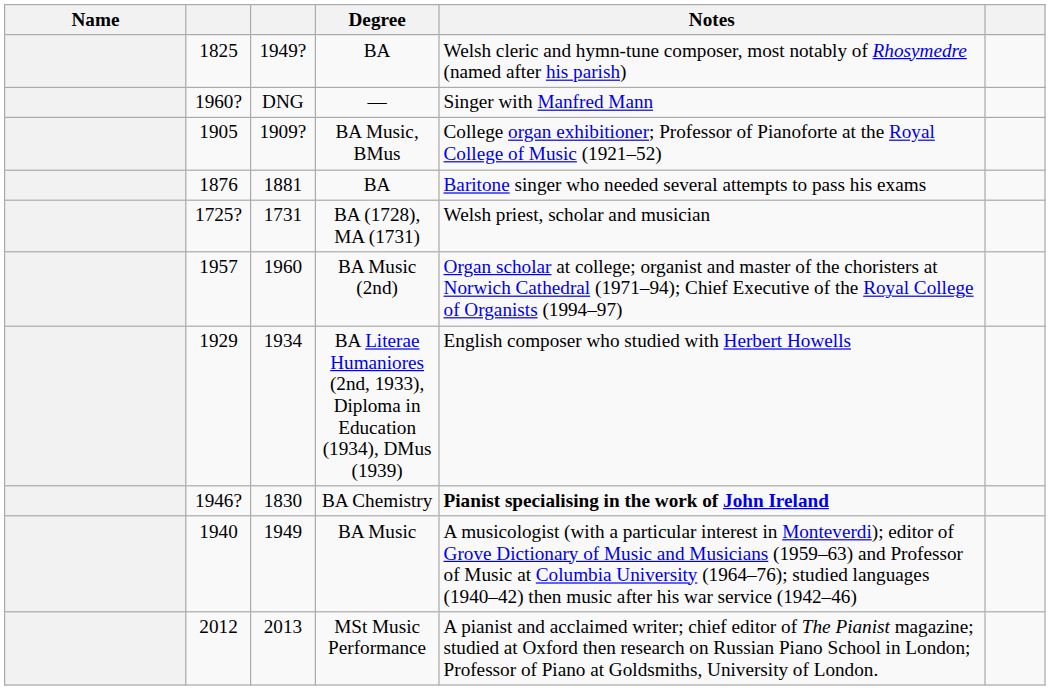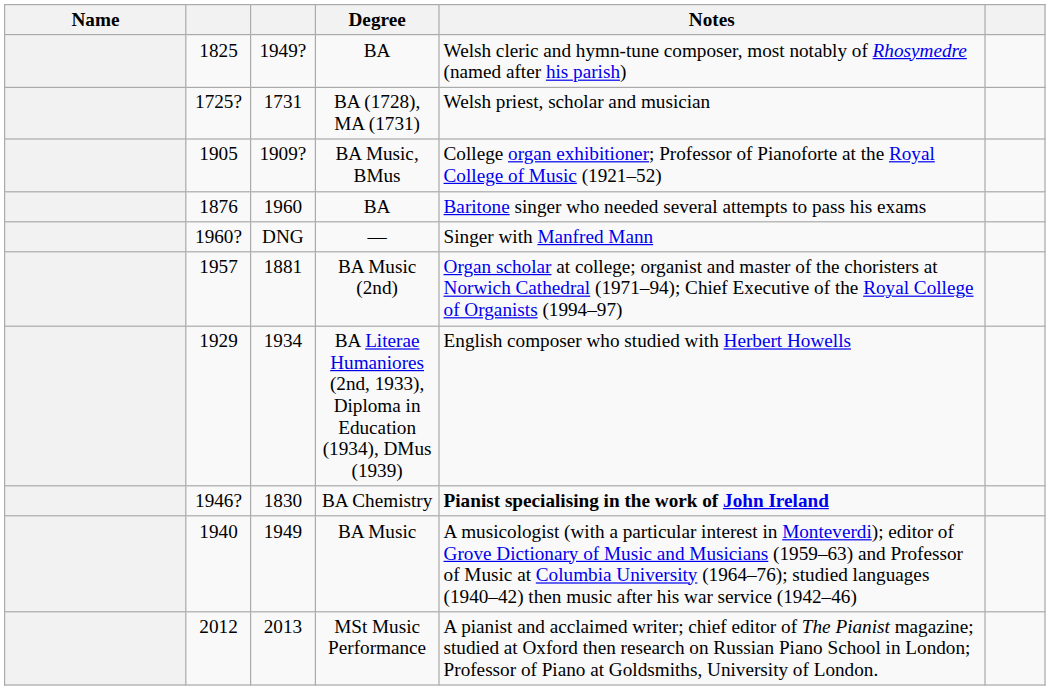rows swapped: (219, 215) <-> (219, 102)
(283, 184) 1881 -> (283, 206) 1960
(283, 267) 1960 -> (283, 267) 1881
